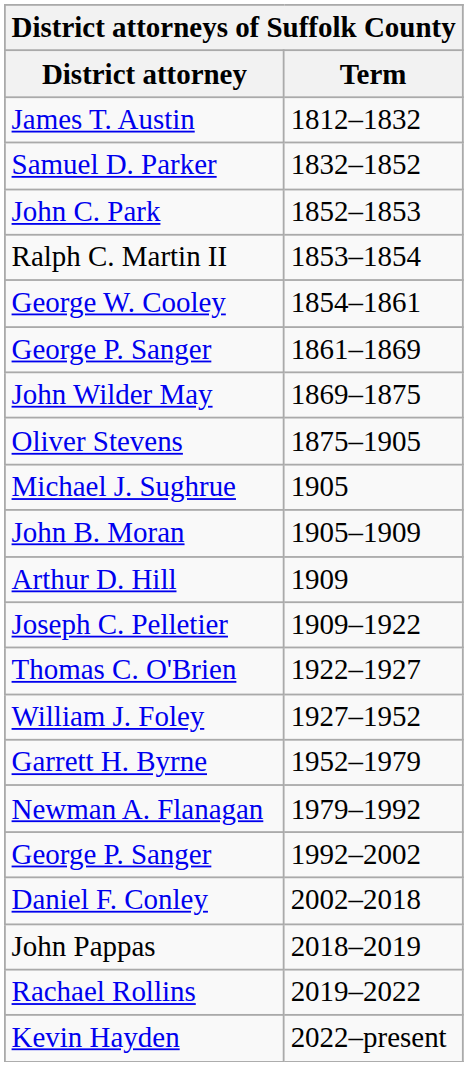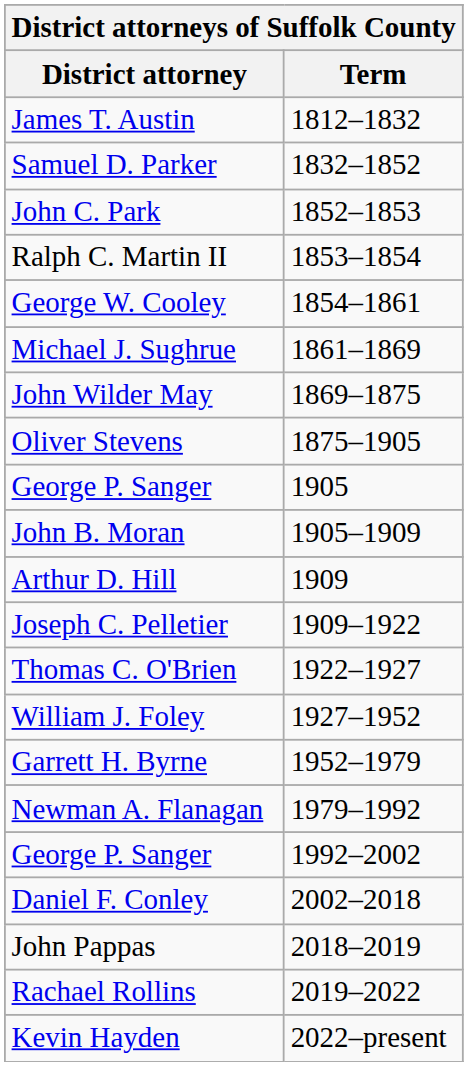(111, 348) George P. Sanger -> (124, 348) Michael J. Sughrue
(124, 486) Michael J. Sughrue -> (111, 486) George P. Sanger
